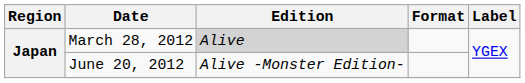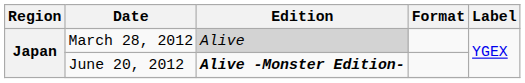(302, 65) normal -> (302, 65) bold
